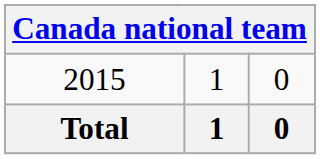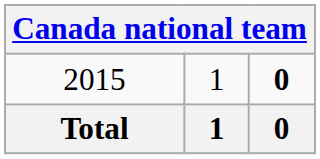(282, 78) normal -> (282, 78) bold
